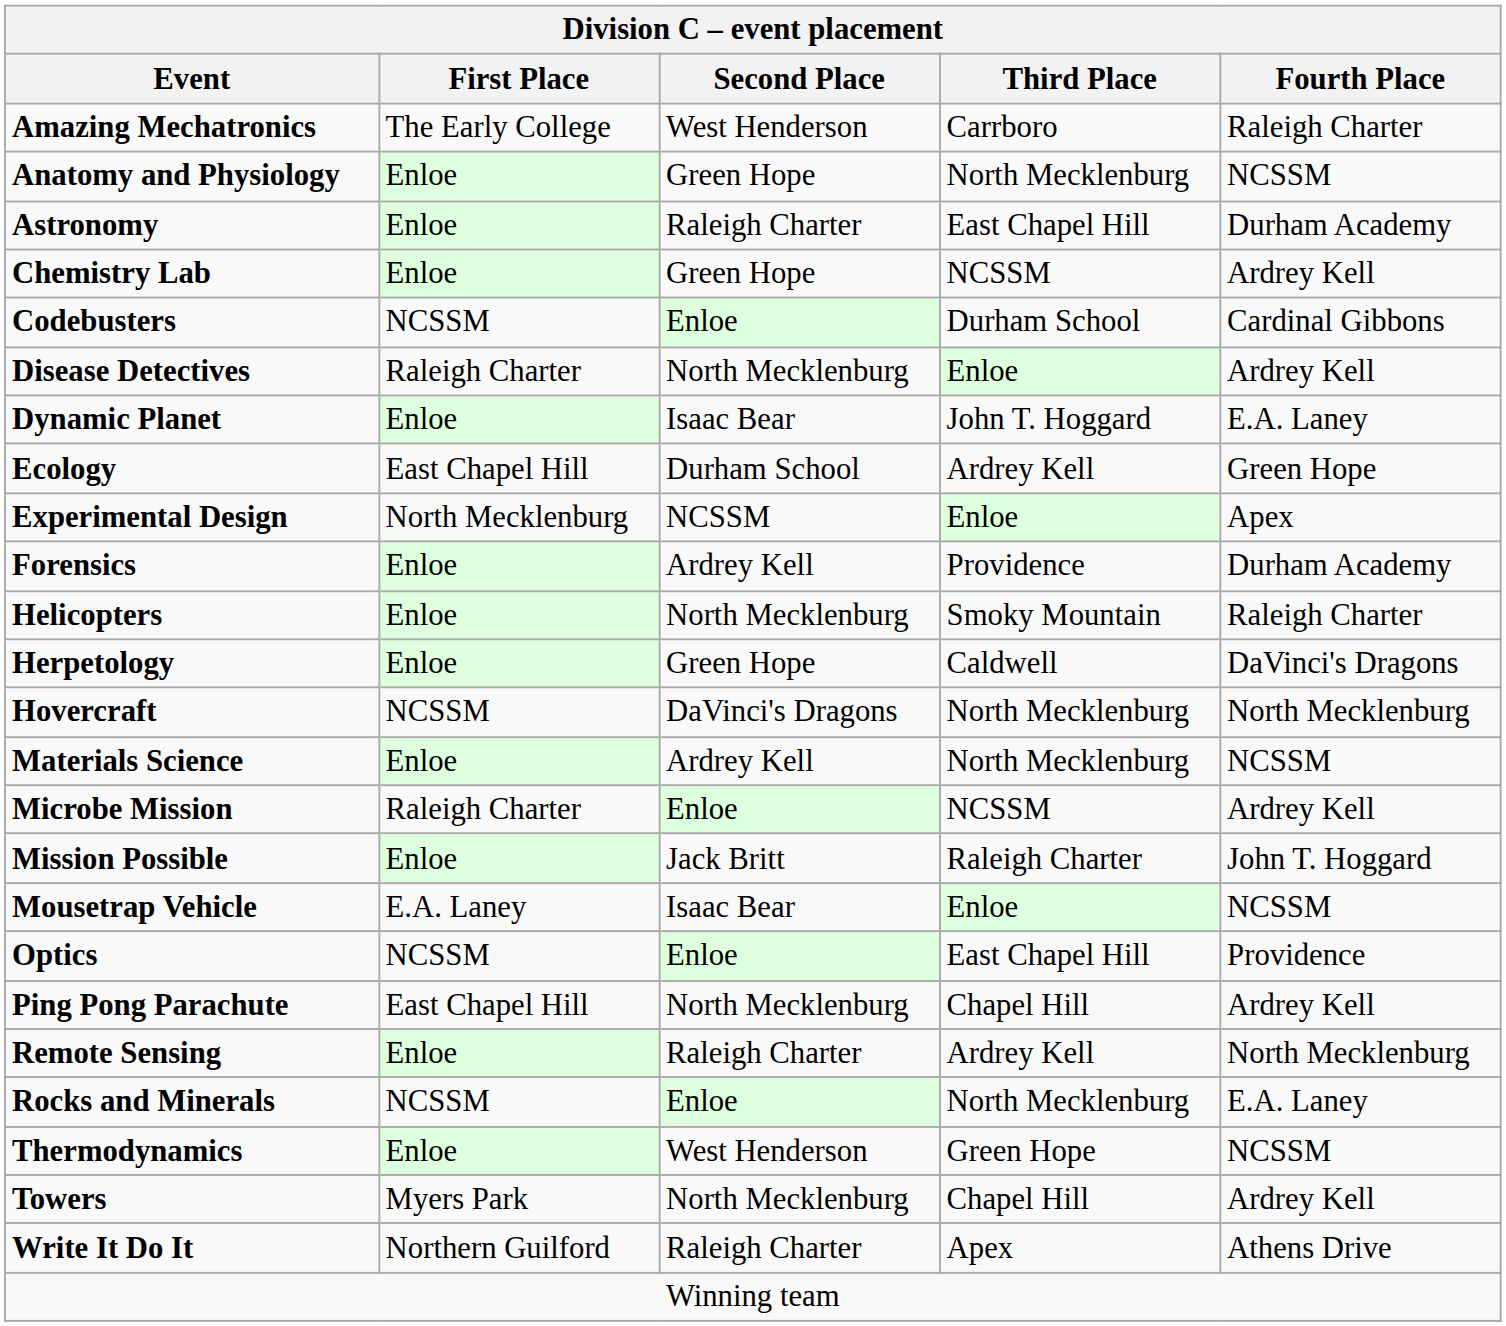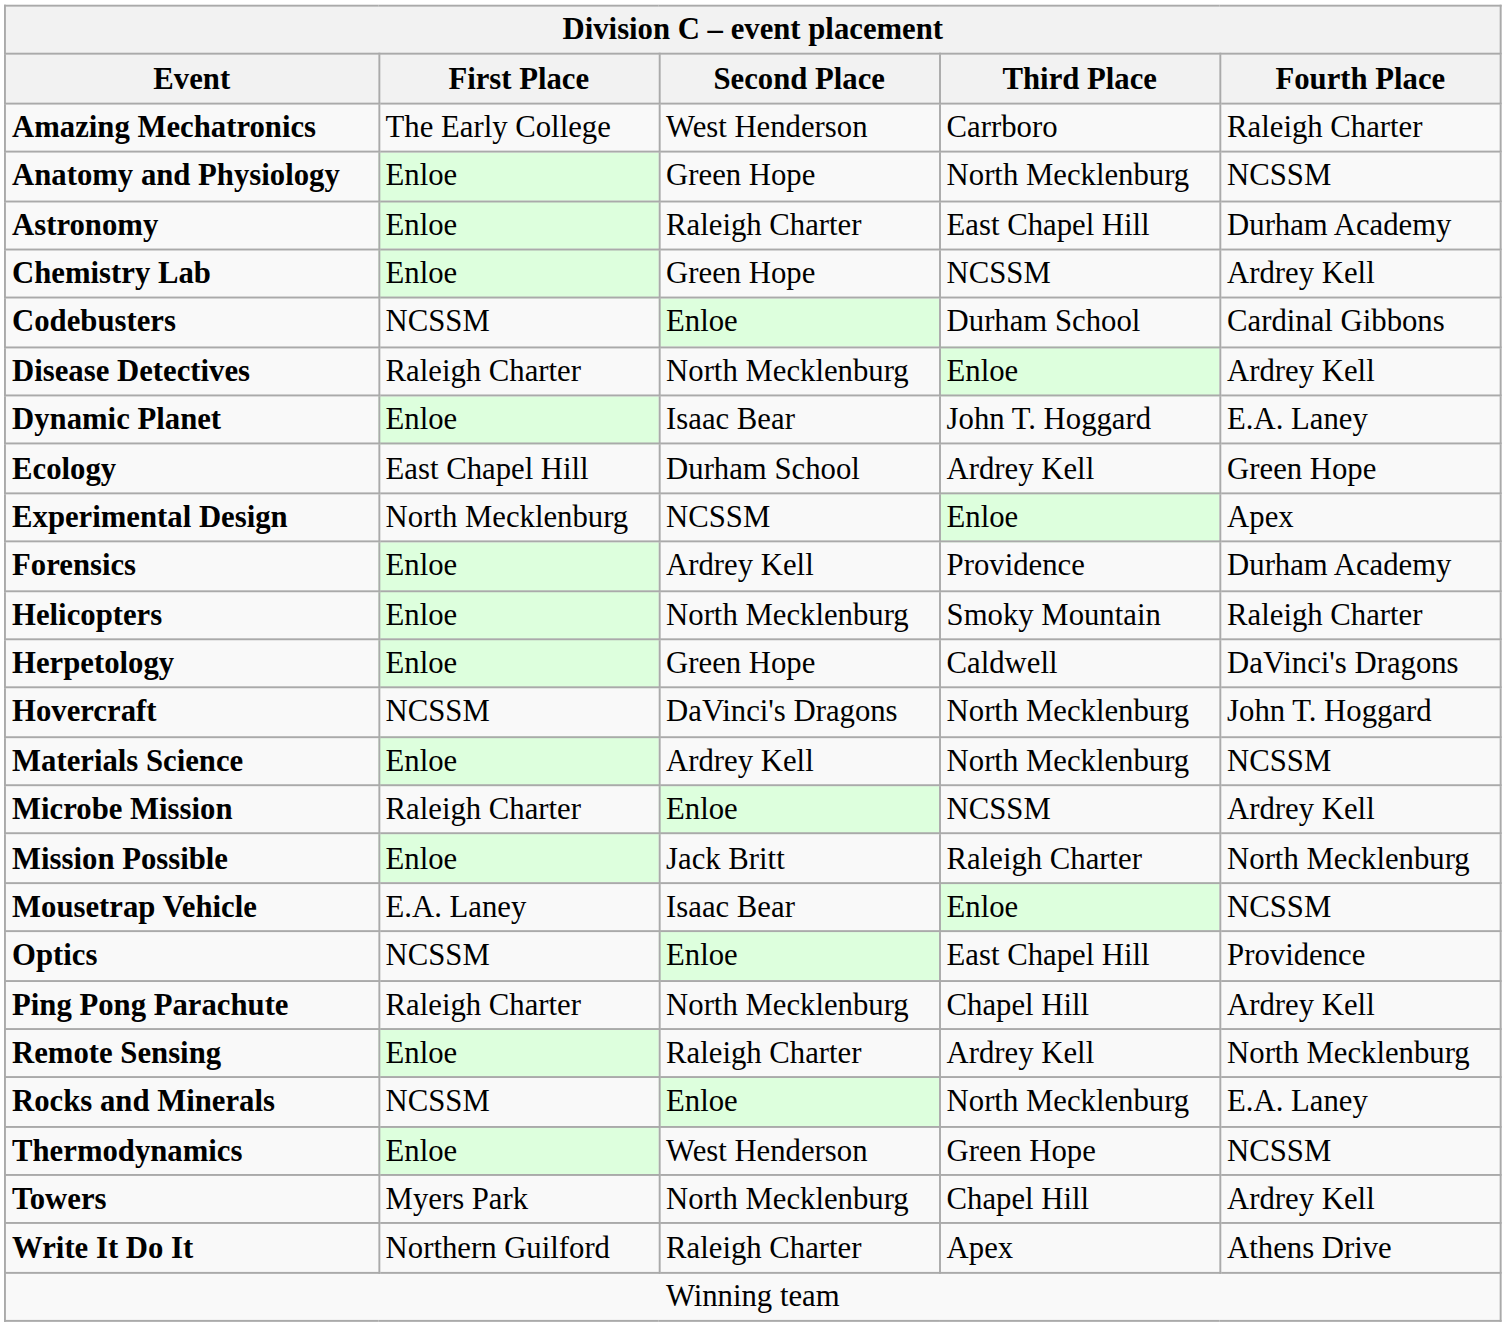(1348, 711) North Mecklenburg -> (1329, 711) John T. Hoggard
(1329, 857) John T. Hoggard -> (1348, 857) North Mecklenburg
(487, 1003) East Chapel Hill -> (483, 1003) Raleigh Charter
